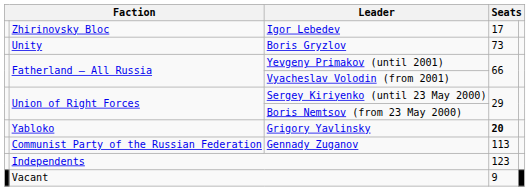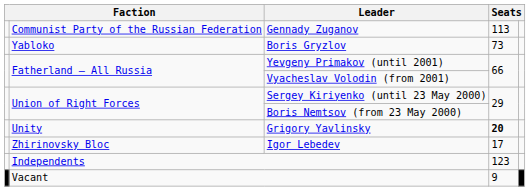rows swapped: (313, 145) <-> (303, 29)
(27, 46) Unity -> (33, 46) Yabloko
(33, 128) Yabloko -> (27, 128) Unity
